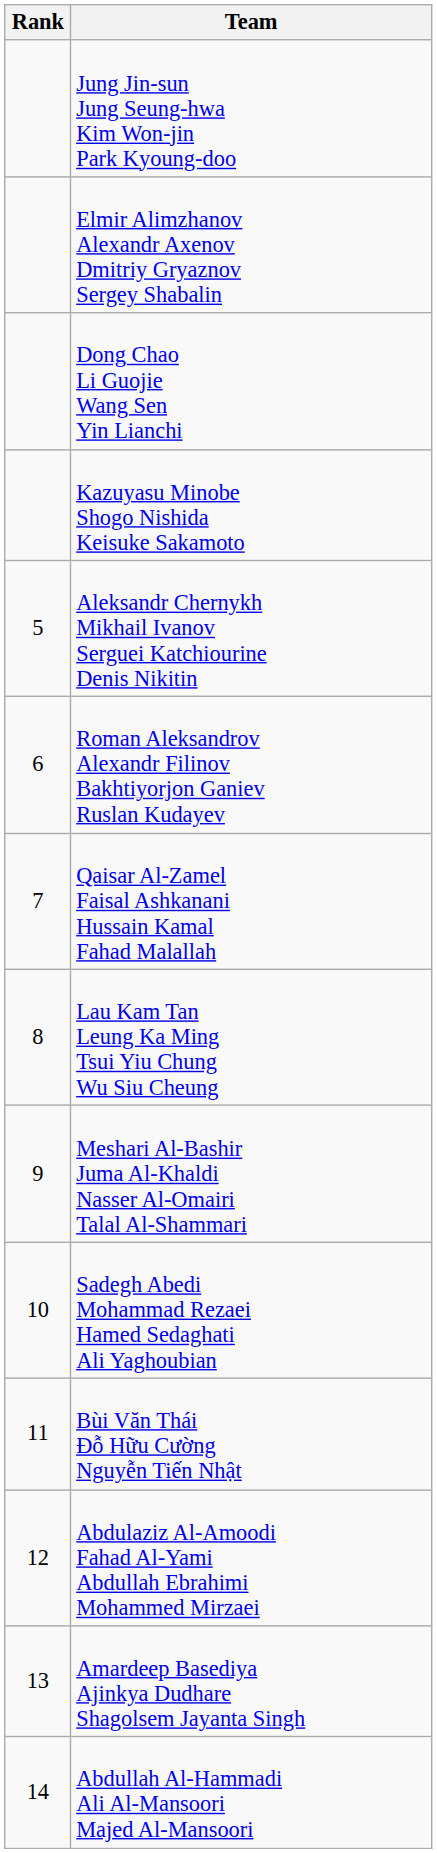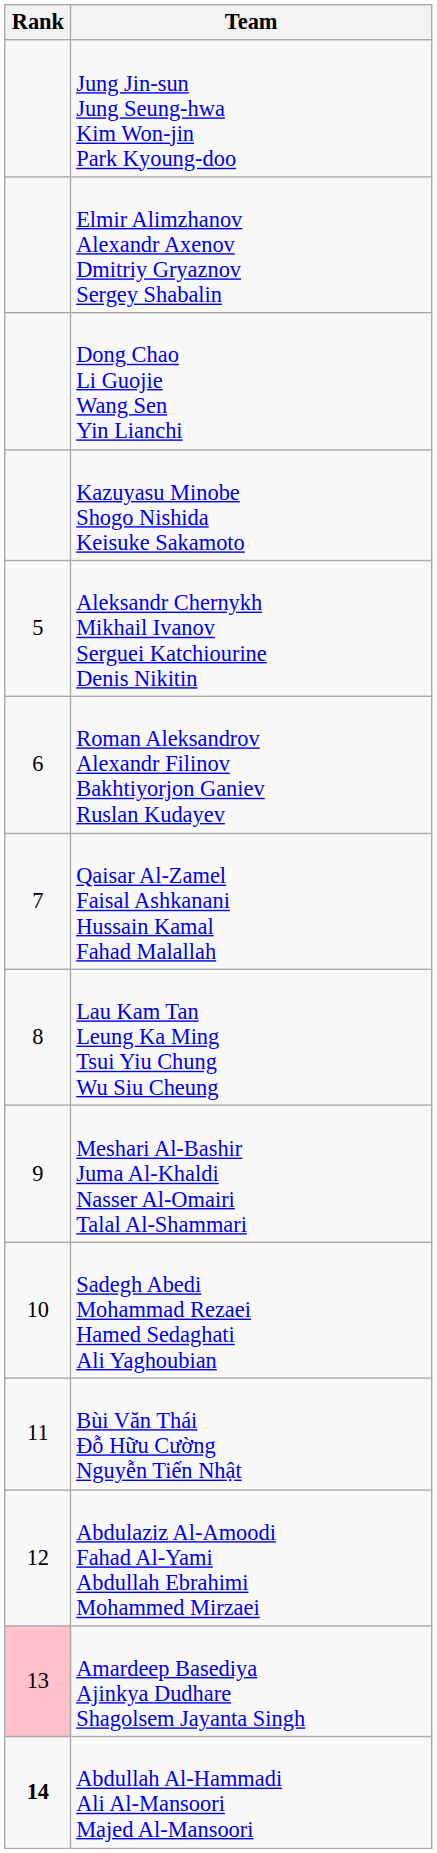(38, 1681) no background -> (38, 1681) pink background
(38, 1792) normal -> (38, 1792) bold
